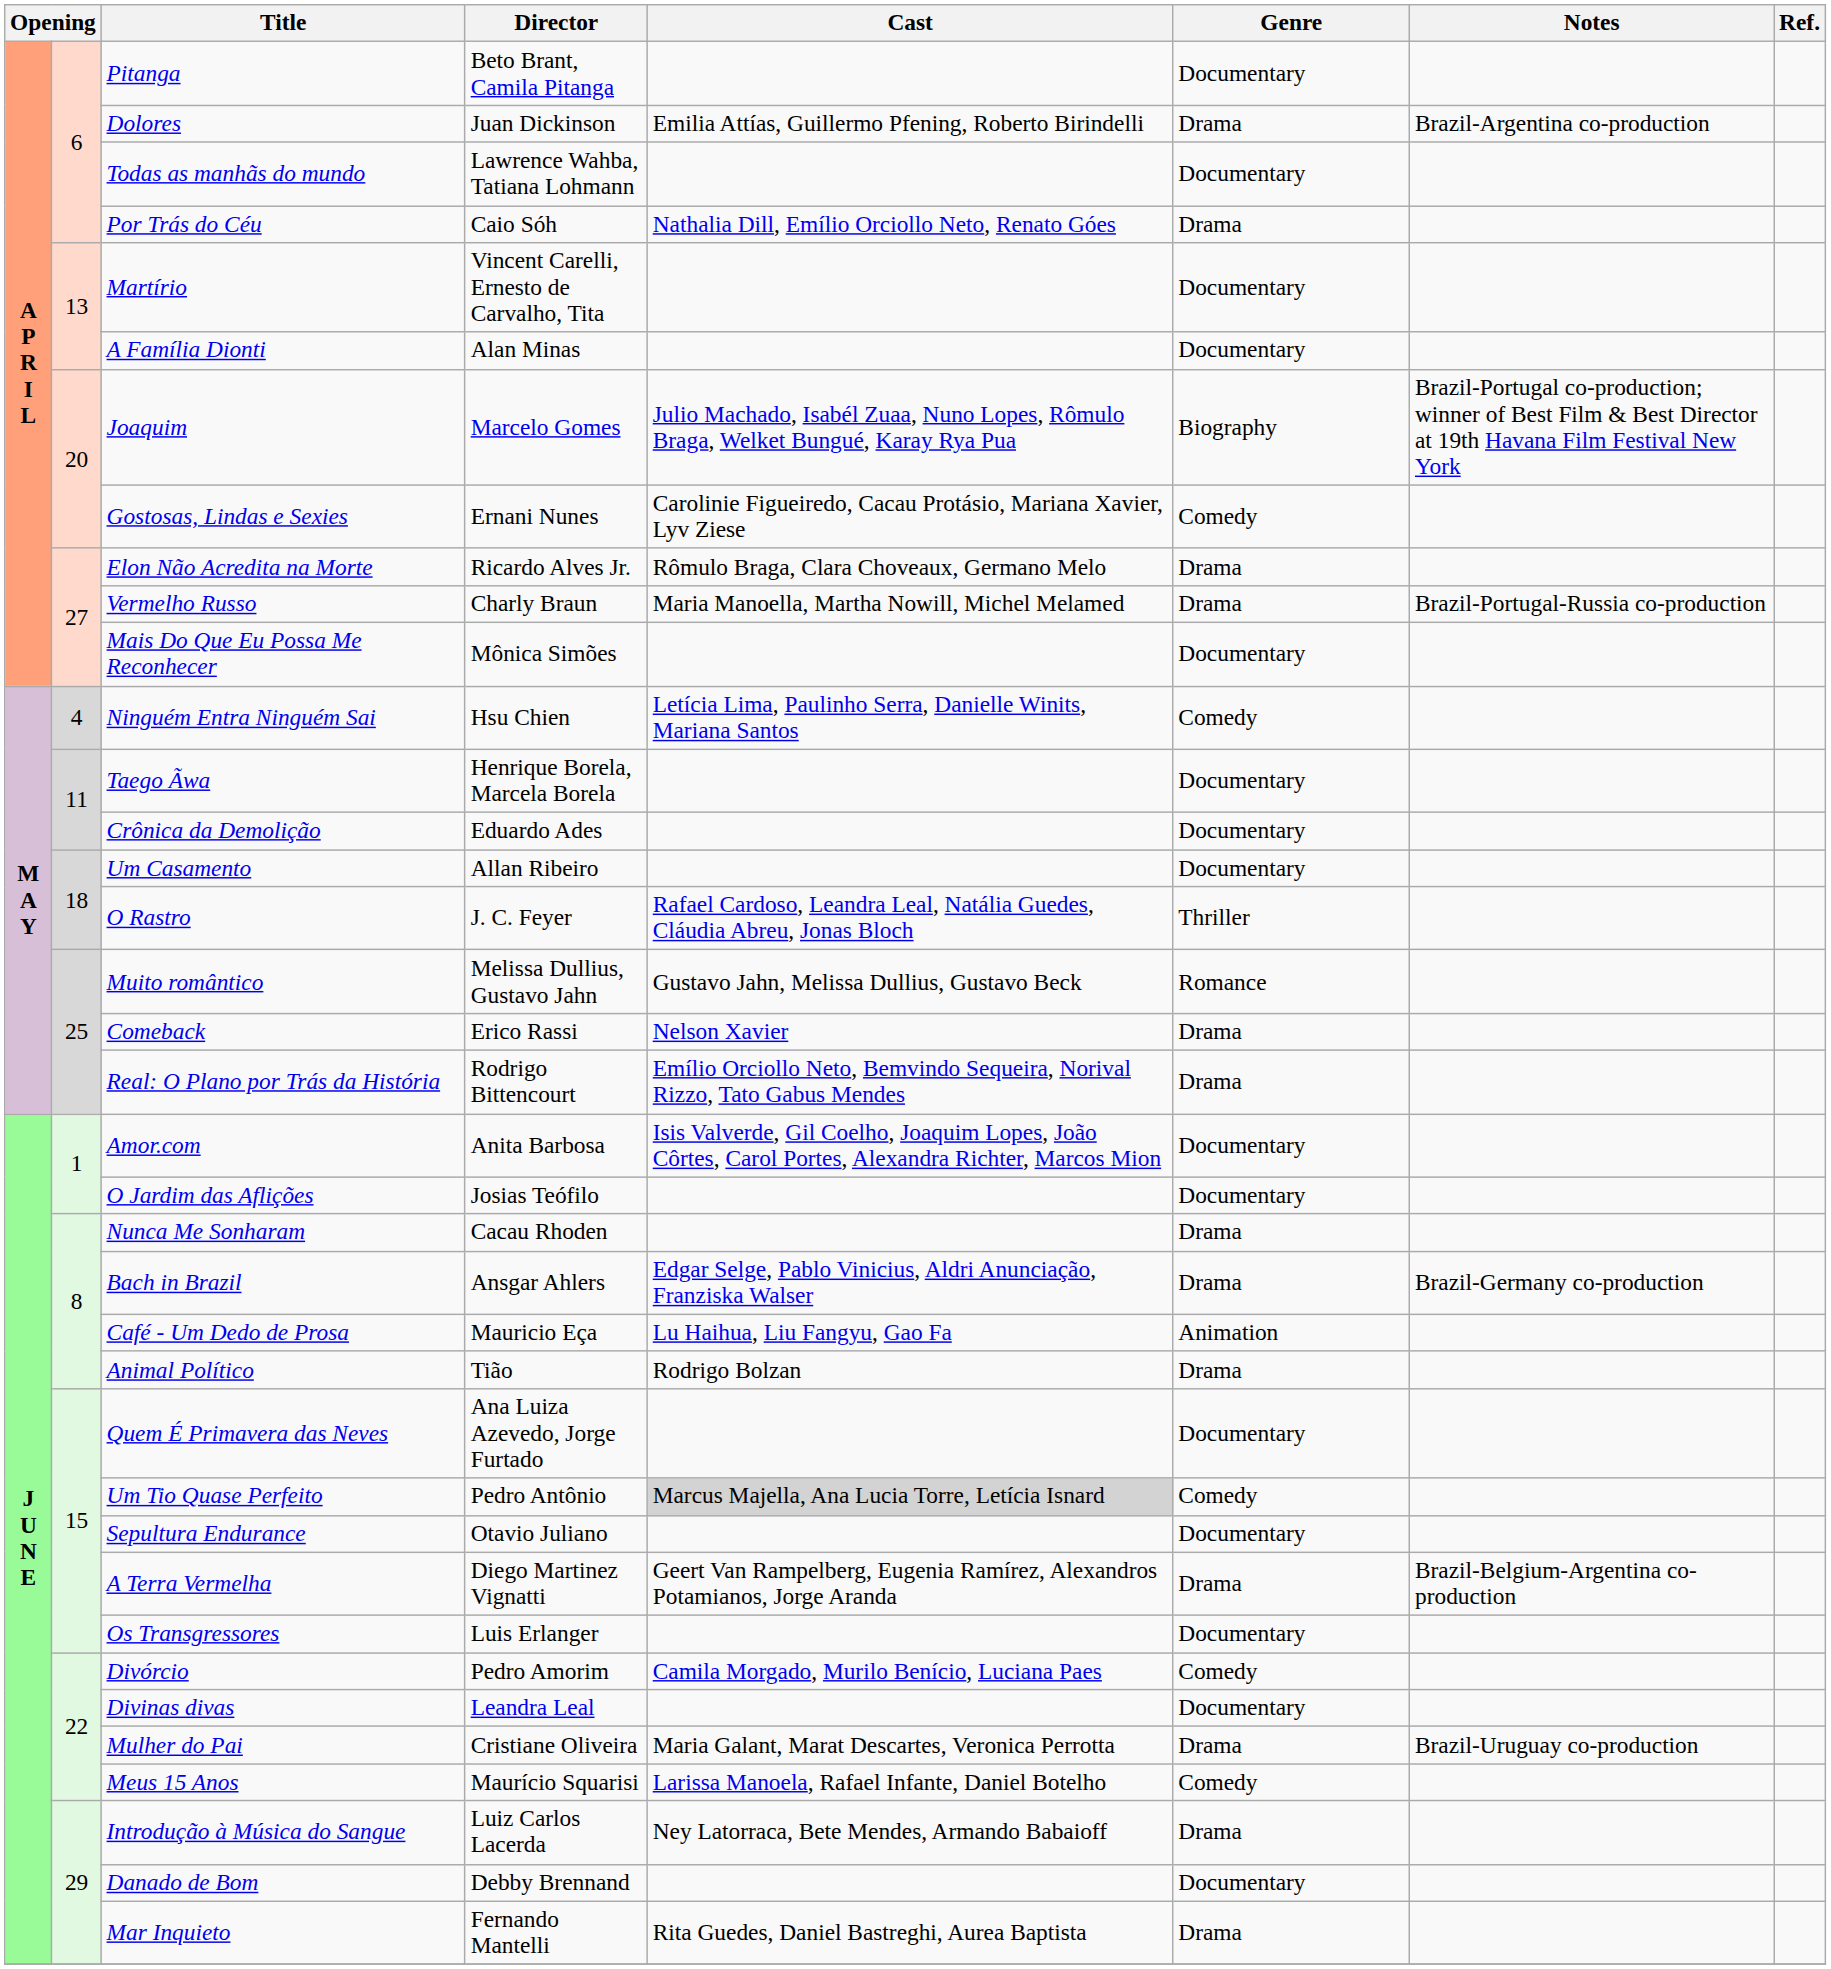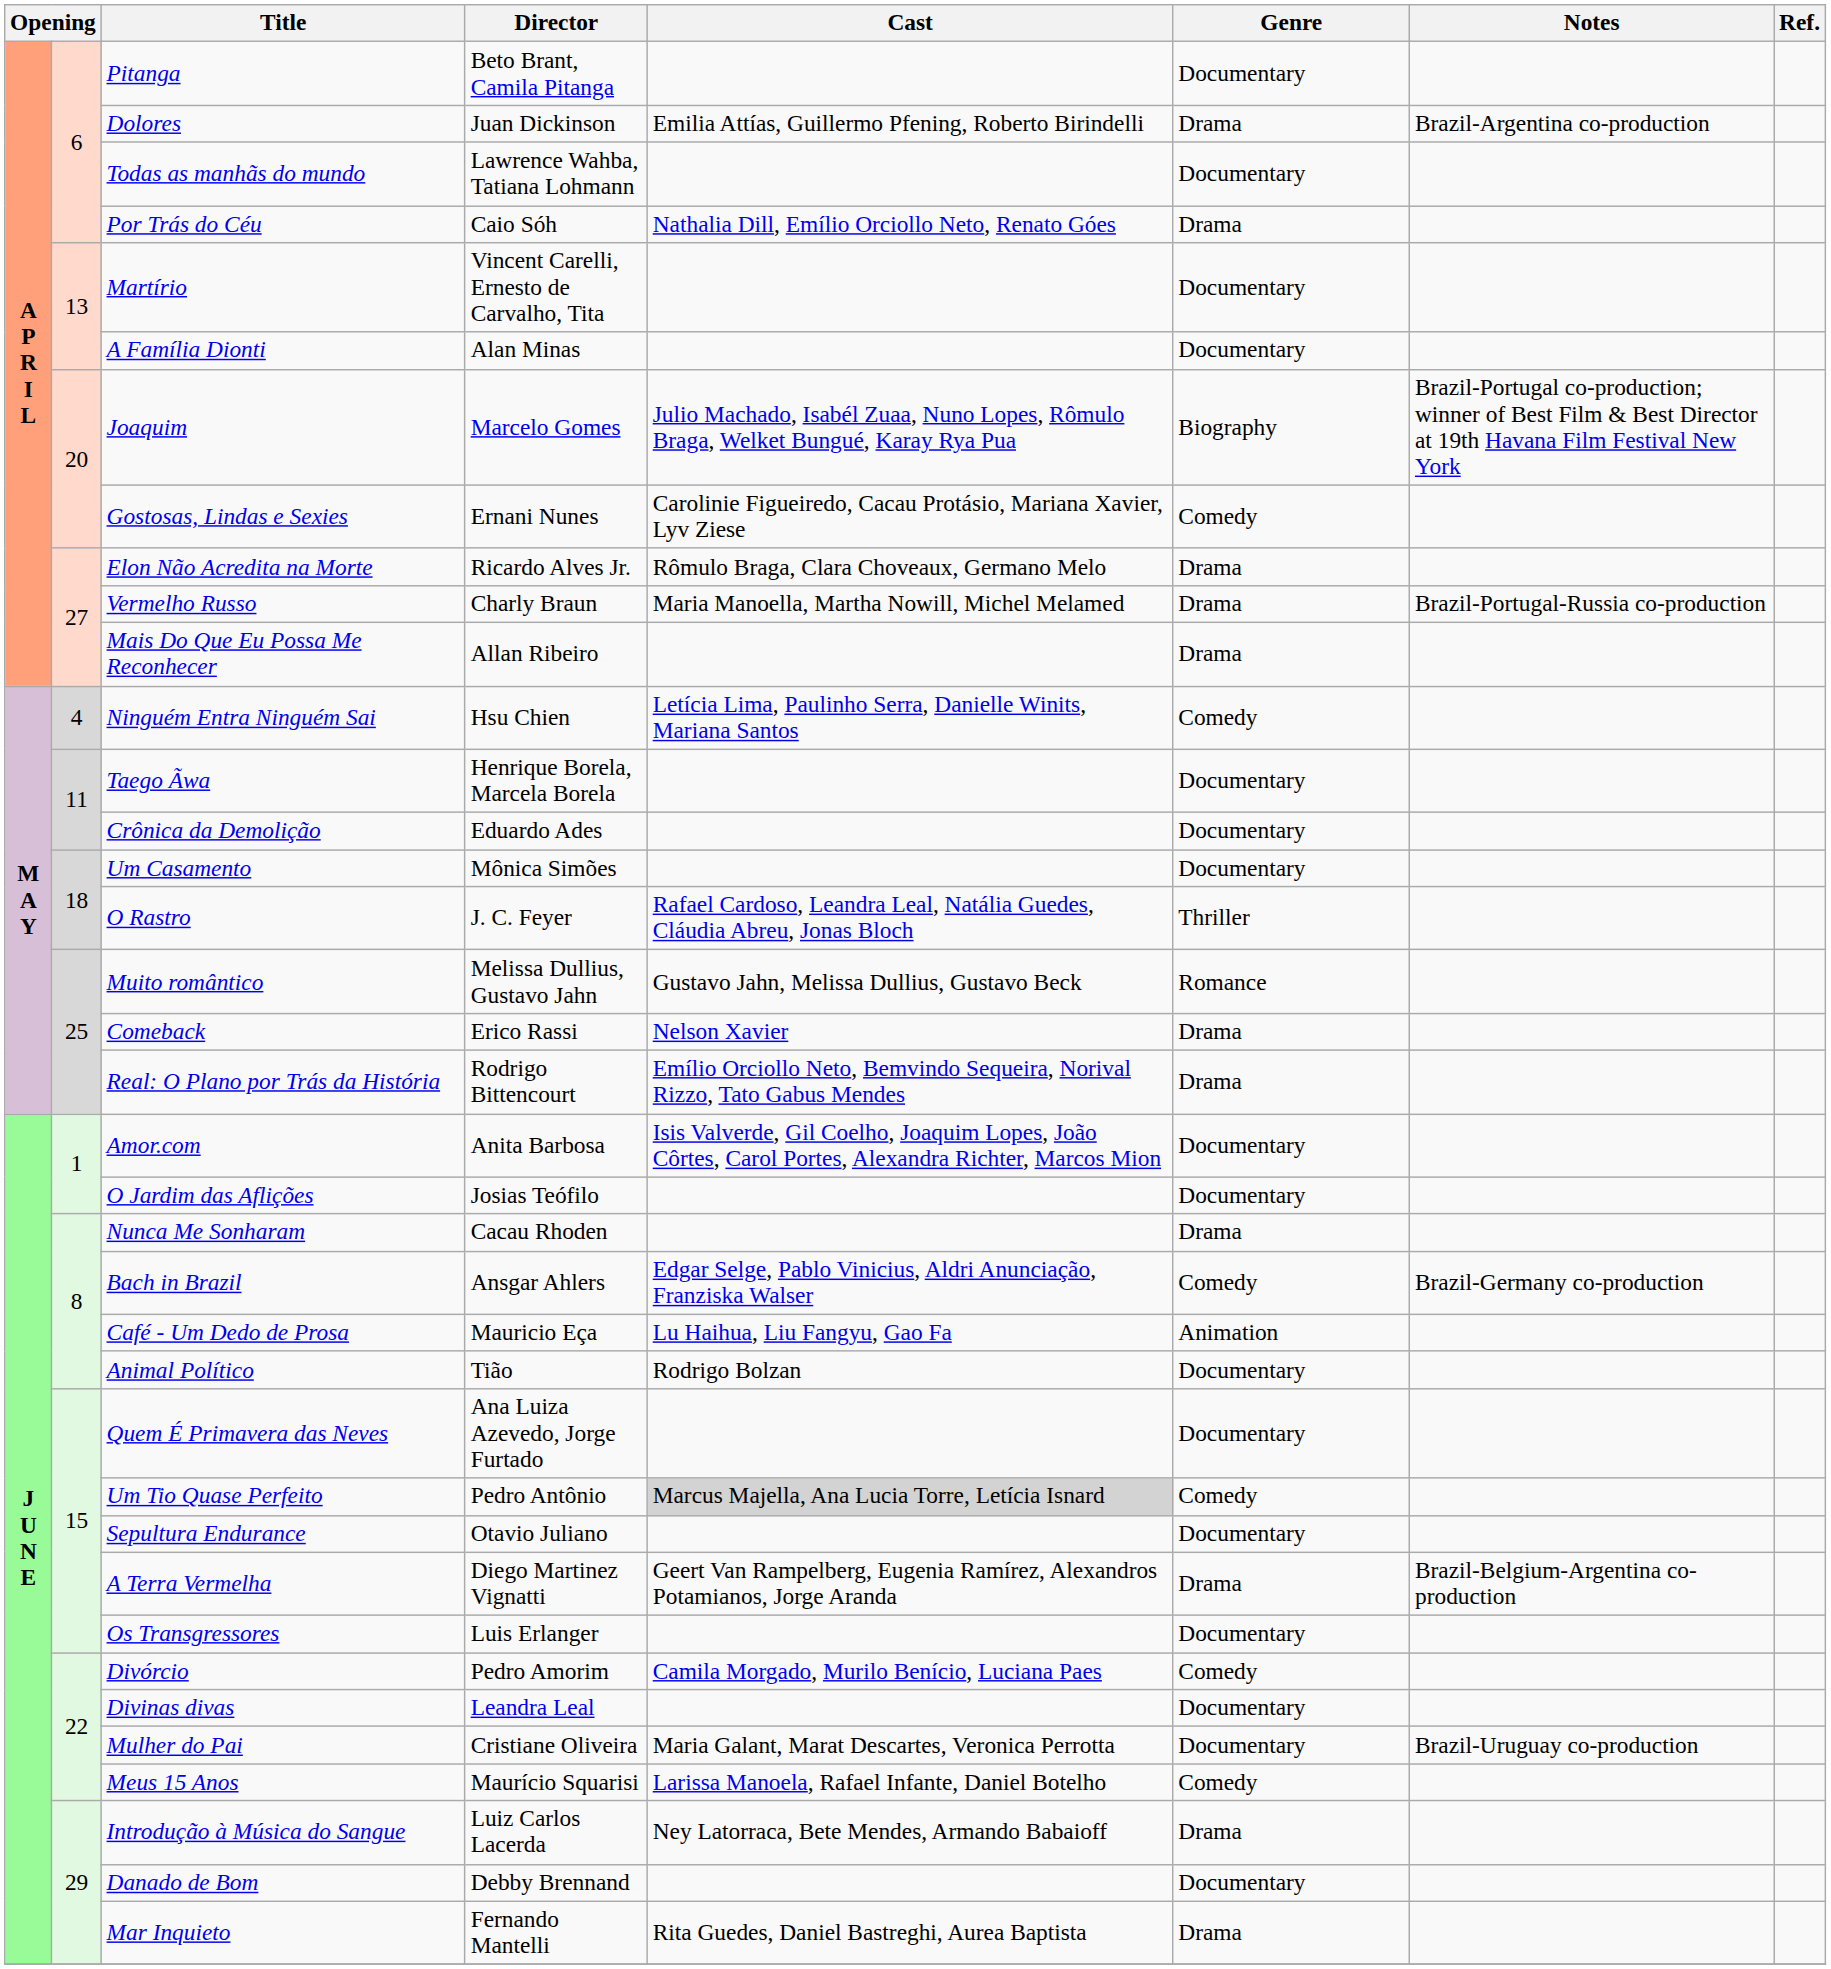(544, 653) Mônica Simões -> (535, 653) Allan Ribeiro
(1242, 653) Documentary -> (1210, 653) Drama
(535, 867) Allan Ribeiro -> (544, 867) Mônica Simões
(1210, 1282) Drama -> (1218, 1282) Comedy
(1210, 1369) Drama -> (1242, 1369) Documentary
(1210, 1744) Drama -> (1242, 1744) Documentary
